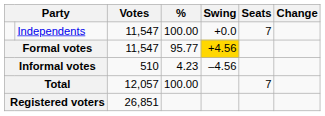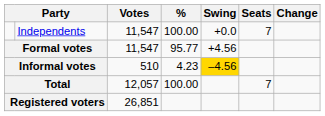(222, 48) gold background -> (222, 48) no background
(222, 66) no background -> (222, 66) gold background
